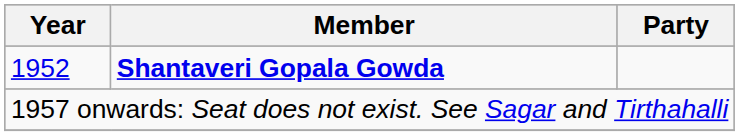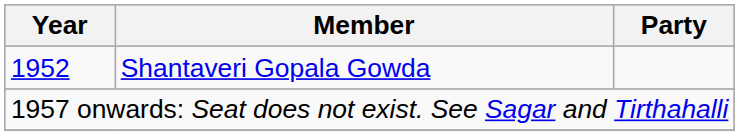(280, 67) bold -> (276, 67) normal
